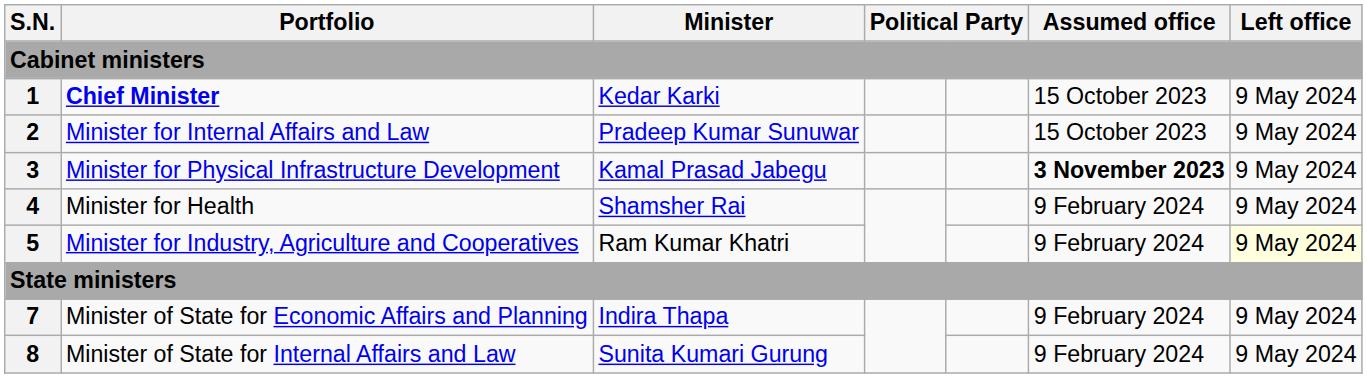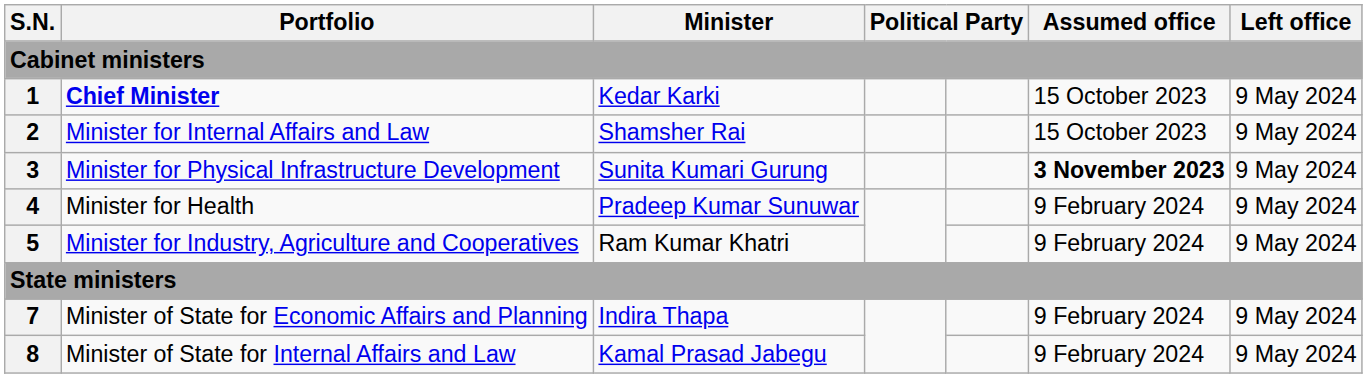(729, 133) Pradeep Kumar Sunuwar -> (672, 133) Shamsher Rai
(713, 170) Kamal Prasad Jabegu -> (713, 170) Sunita Kumari Gurung
(672, 206) Shamsher Rai -> (729, 206) Pradeep Kumar Sunuwar
(1296, 243) lightyellow background -> (1296, 243) no background
(713, 354) Sunita Kumari Gurung -> (713, 354) Kamal Prasad Jabegu
